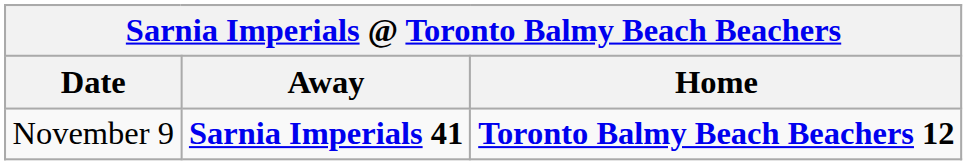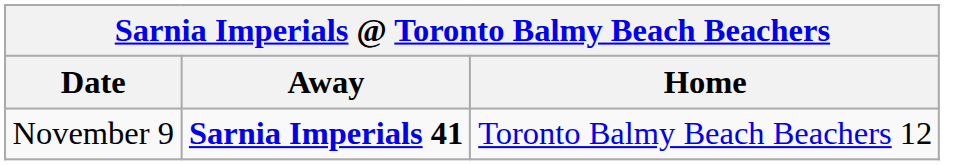(716, 133) bold -> (705, 133) normal
